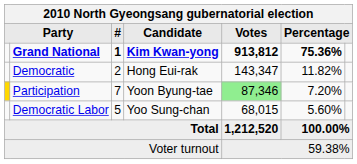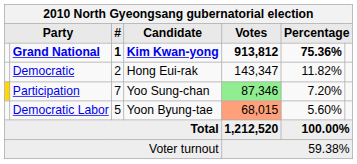(170, 91) Yoon Byung-tae -> (168, 91) Yoo Sung-chan
(168, 110) Yoo Sung-chan -> (170, 110) Yoon Byung-tae
(260, 110) no background -> (260, 110) lightsalmon background
